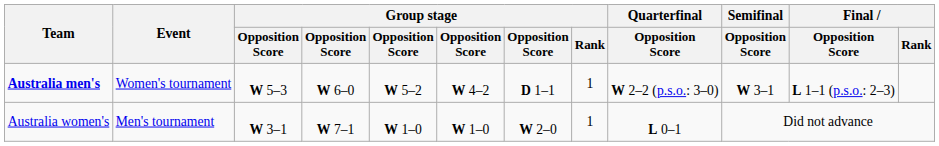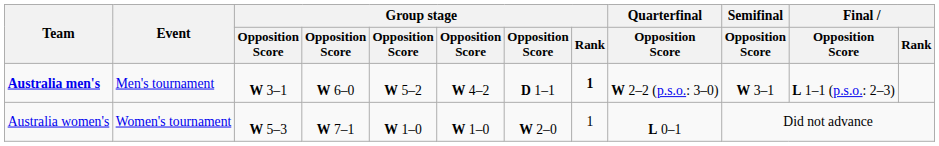(173, 83) Women's tournament -> (165, 83) Men's tournament
(268, 91) W 5–3 -> (268, 91) W 3–1
(590, 83) normal -> (590, 83) bold
(165, 122) Men's tournament -> (173, 122) Women's tournament
(268, 130) W 3–1 -> (268, 130) W 5–3
